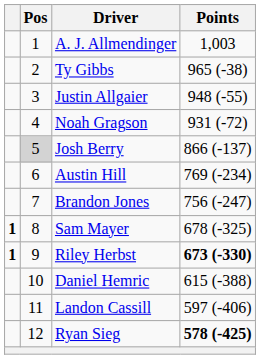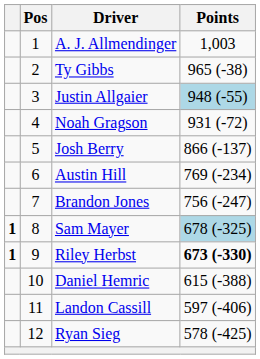(218, 96) no background -> (218, 96) lightblue background
(36, 149) lightgrey background -> (36, 149) no background
(218, 228) no background -> (218, 228) lightblue background
(218, 333) bold -> (218, 333) normal
